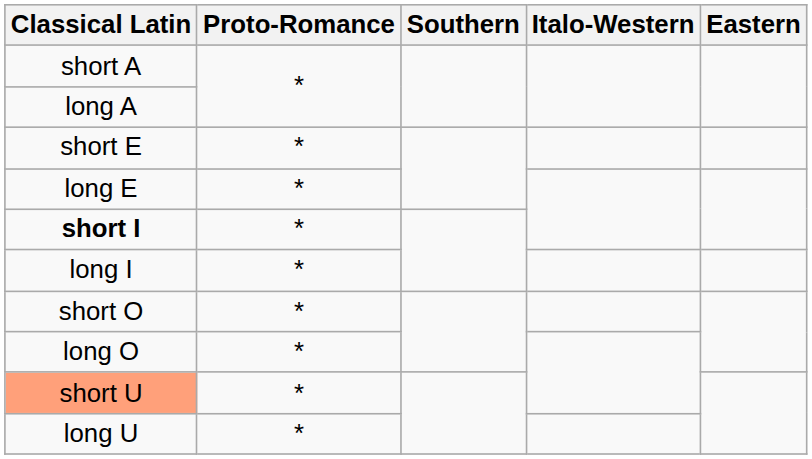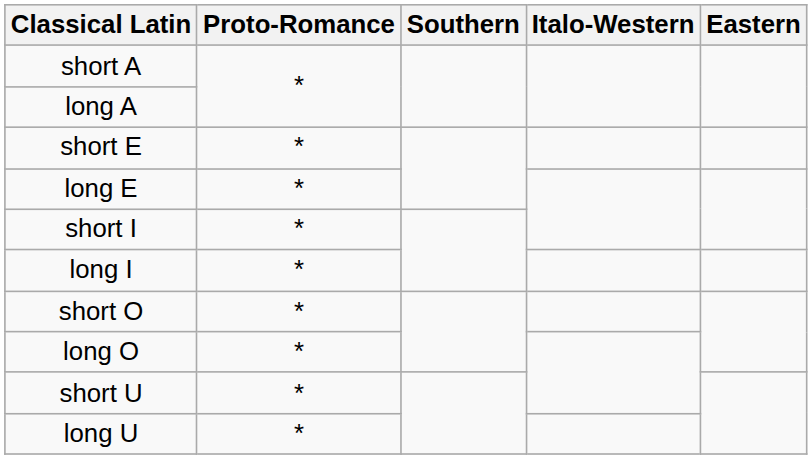(101, 229) bold -> (101, 229) normal
(101, 392) lightsalmon background -> (101, 392) no background
